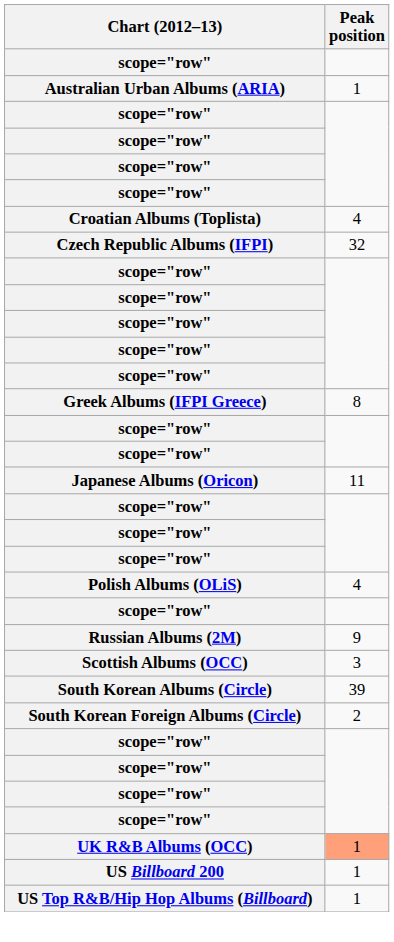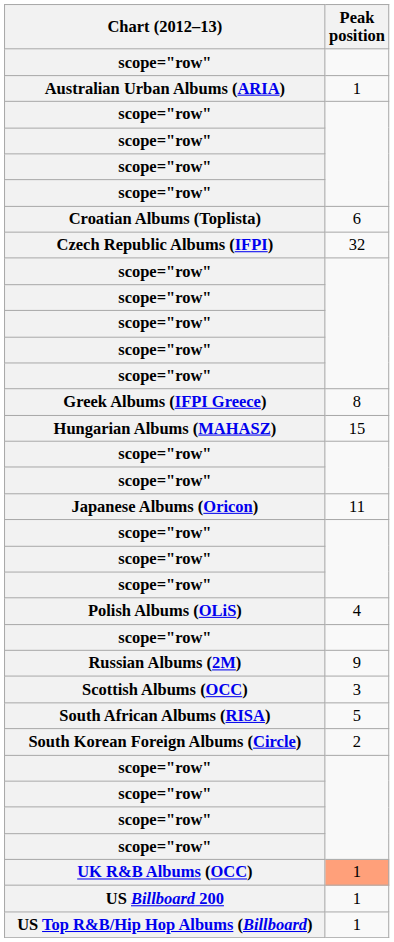(357, 219) 4 -> (357, 219) 6
+ row: (165, 428)
+ row: (165, 715)
- row: (165, 689)
